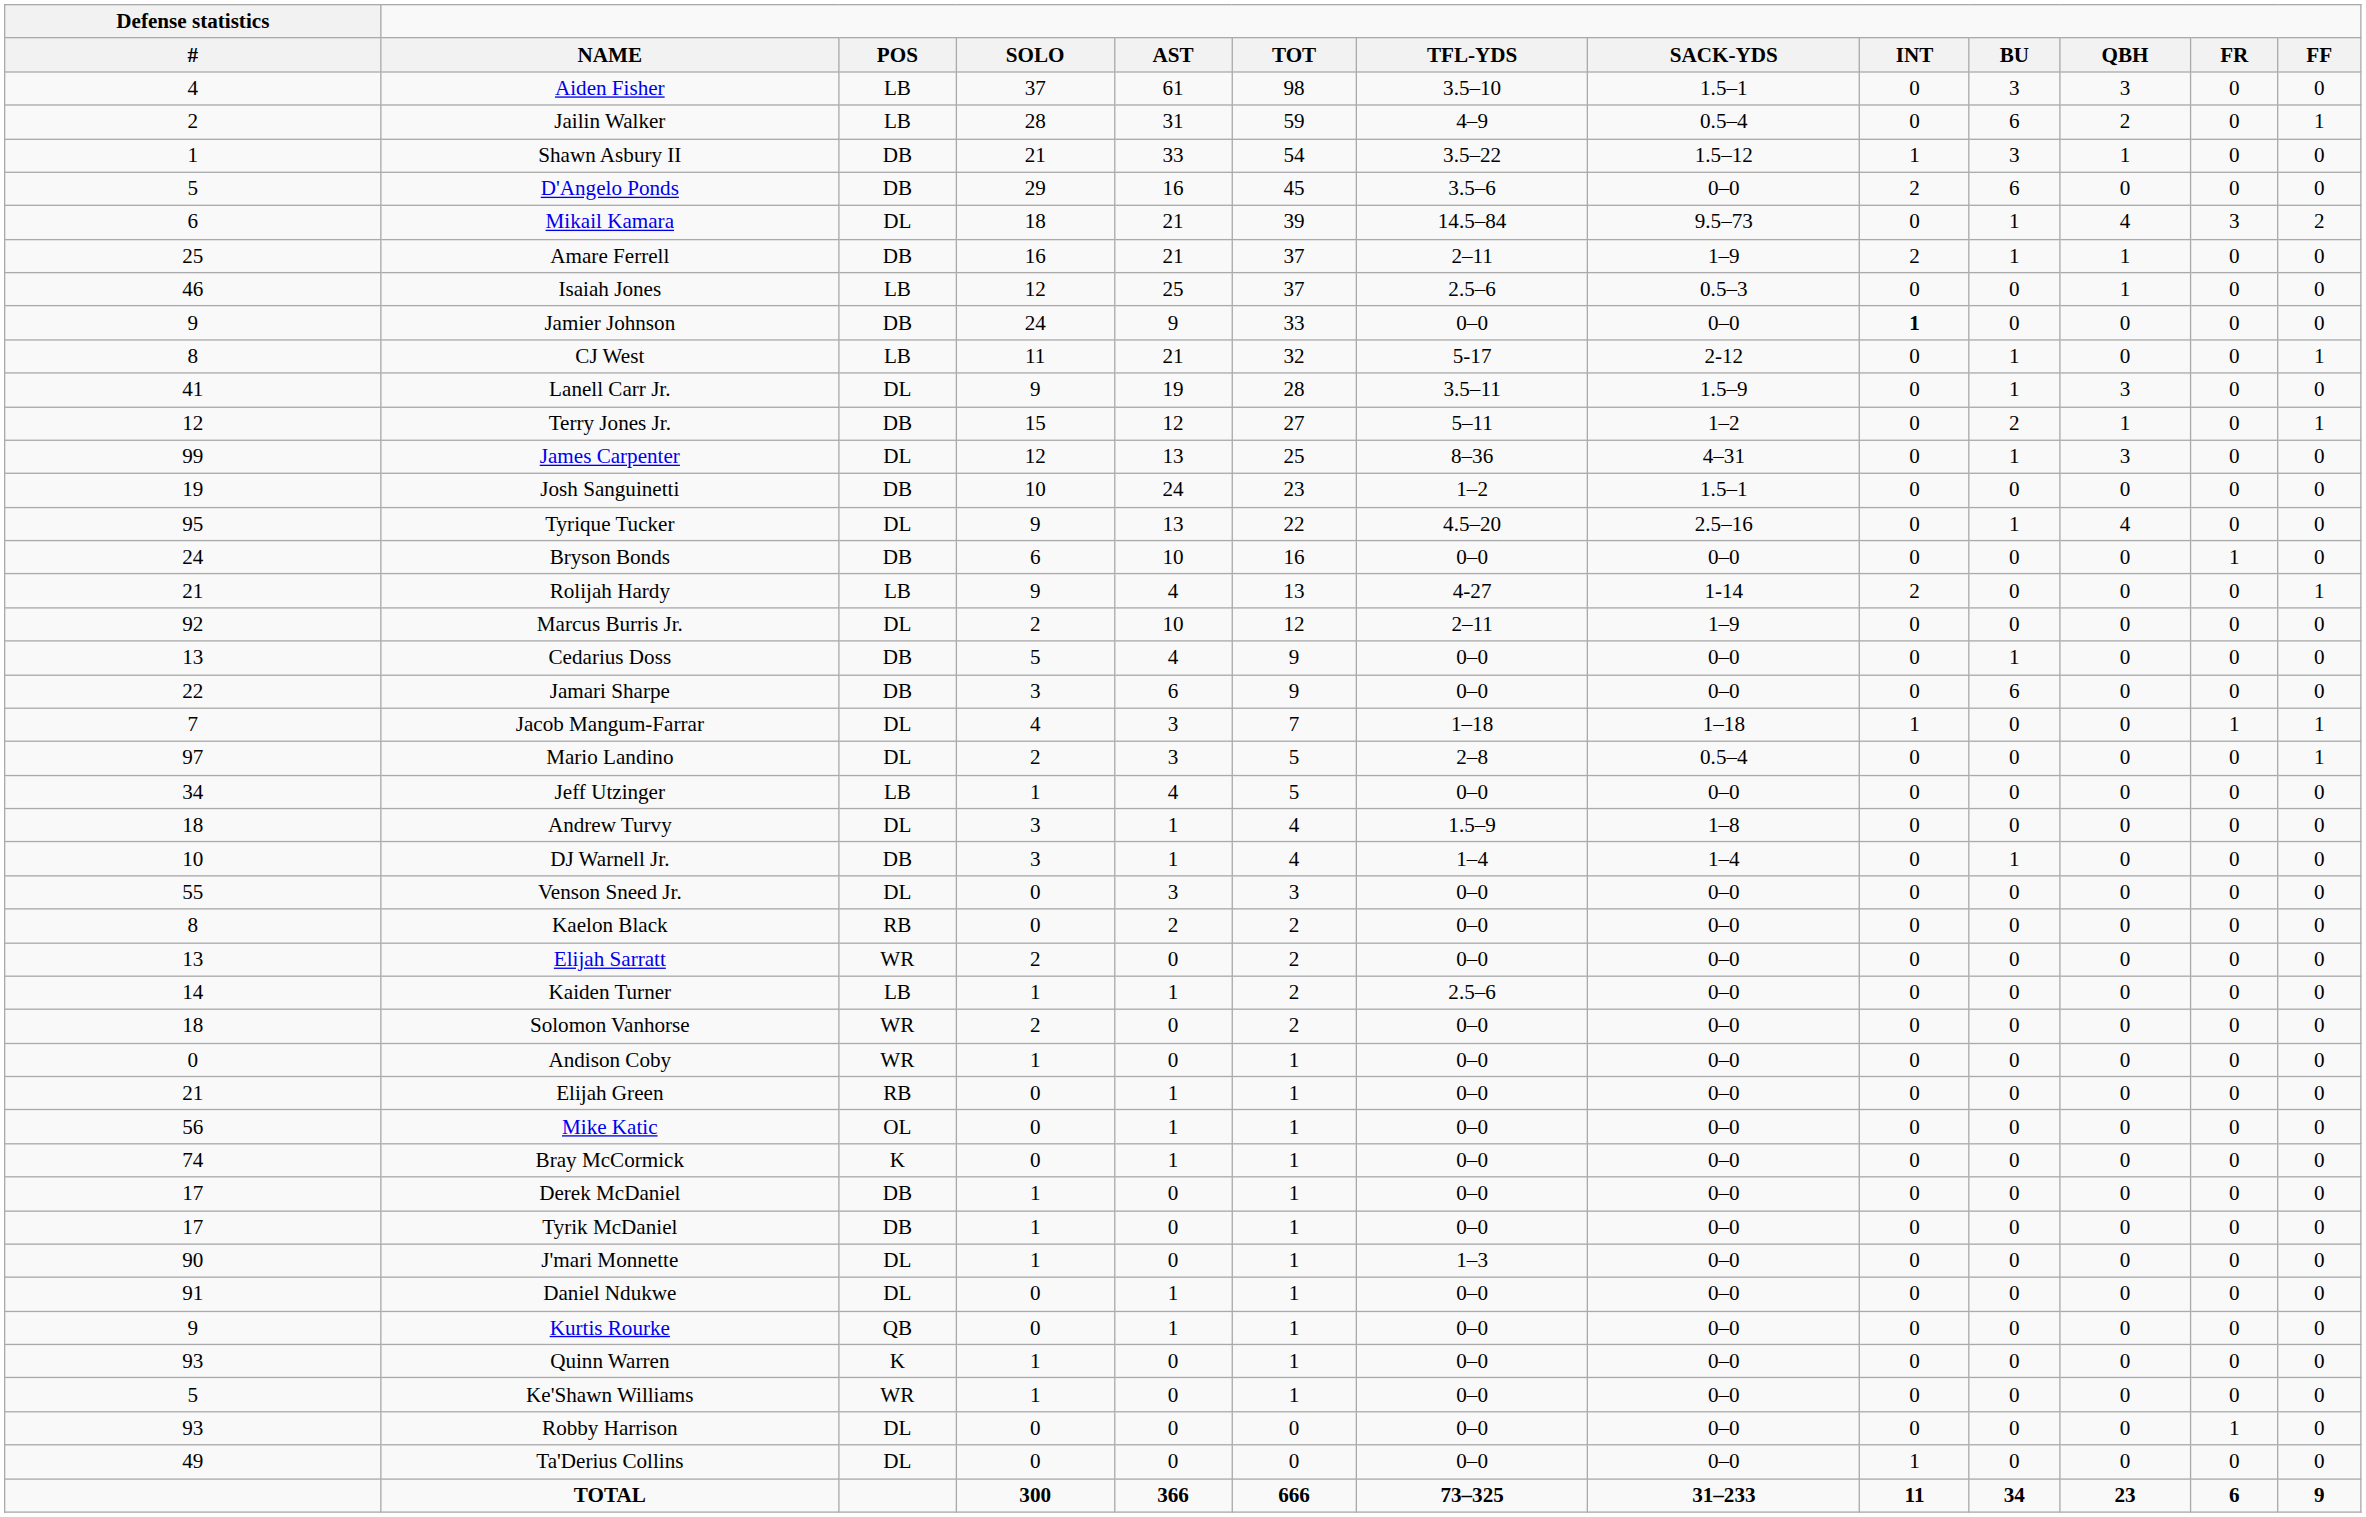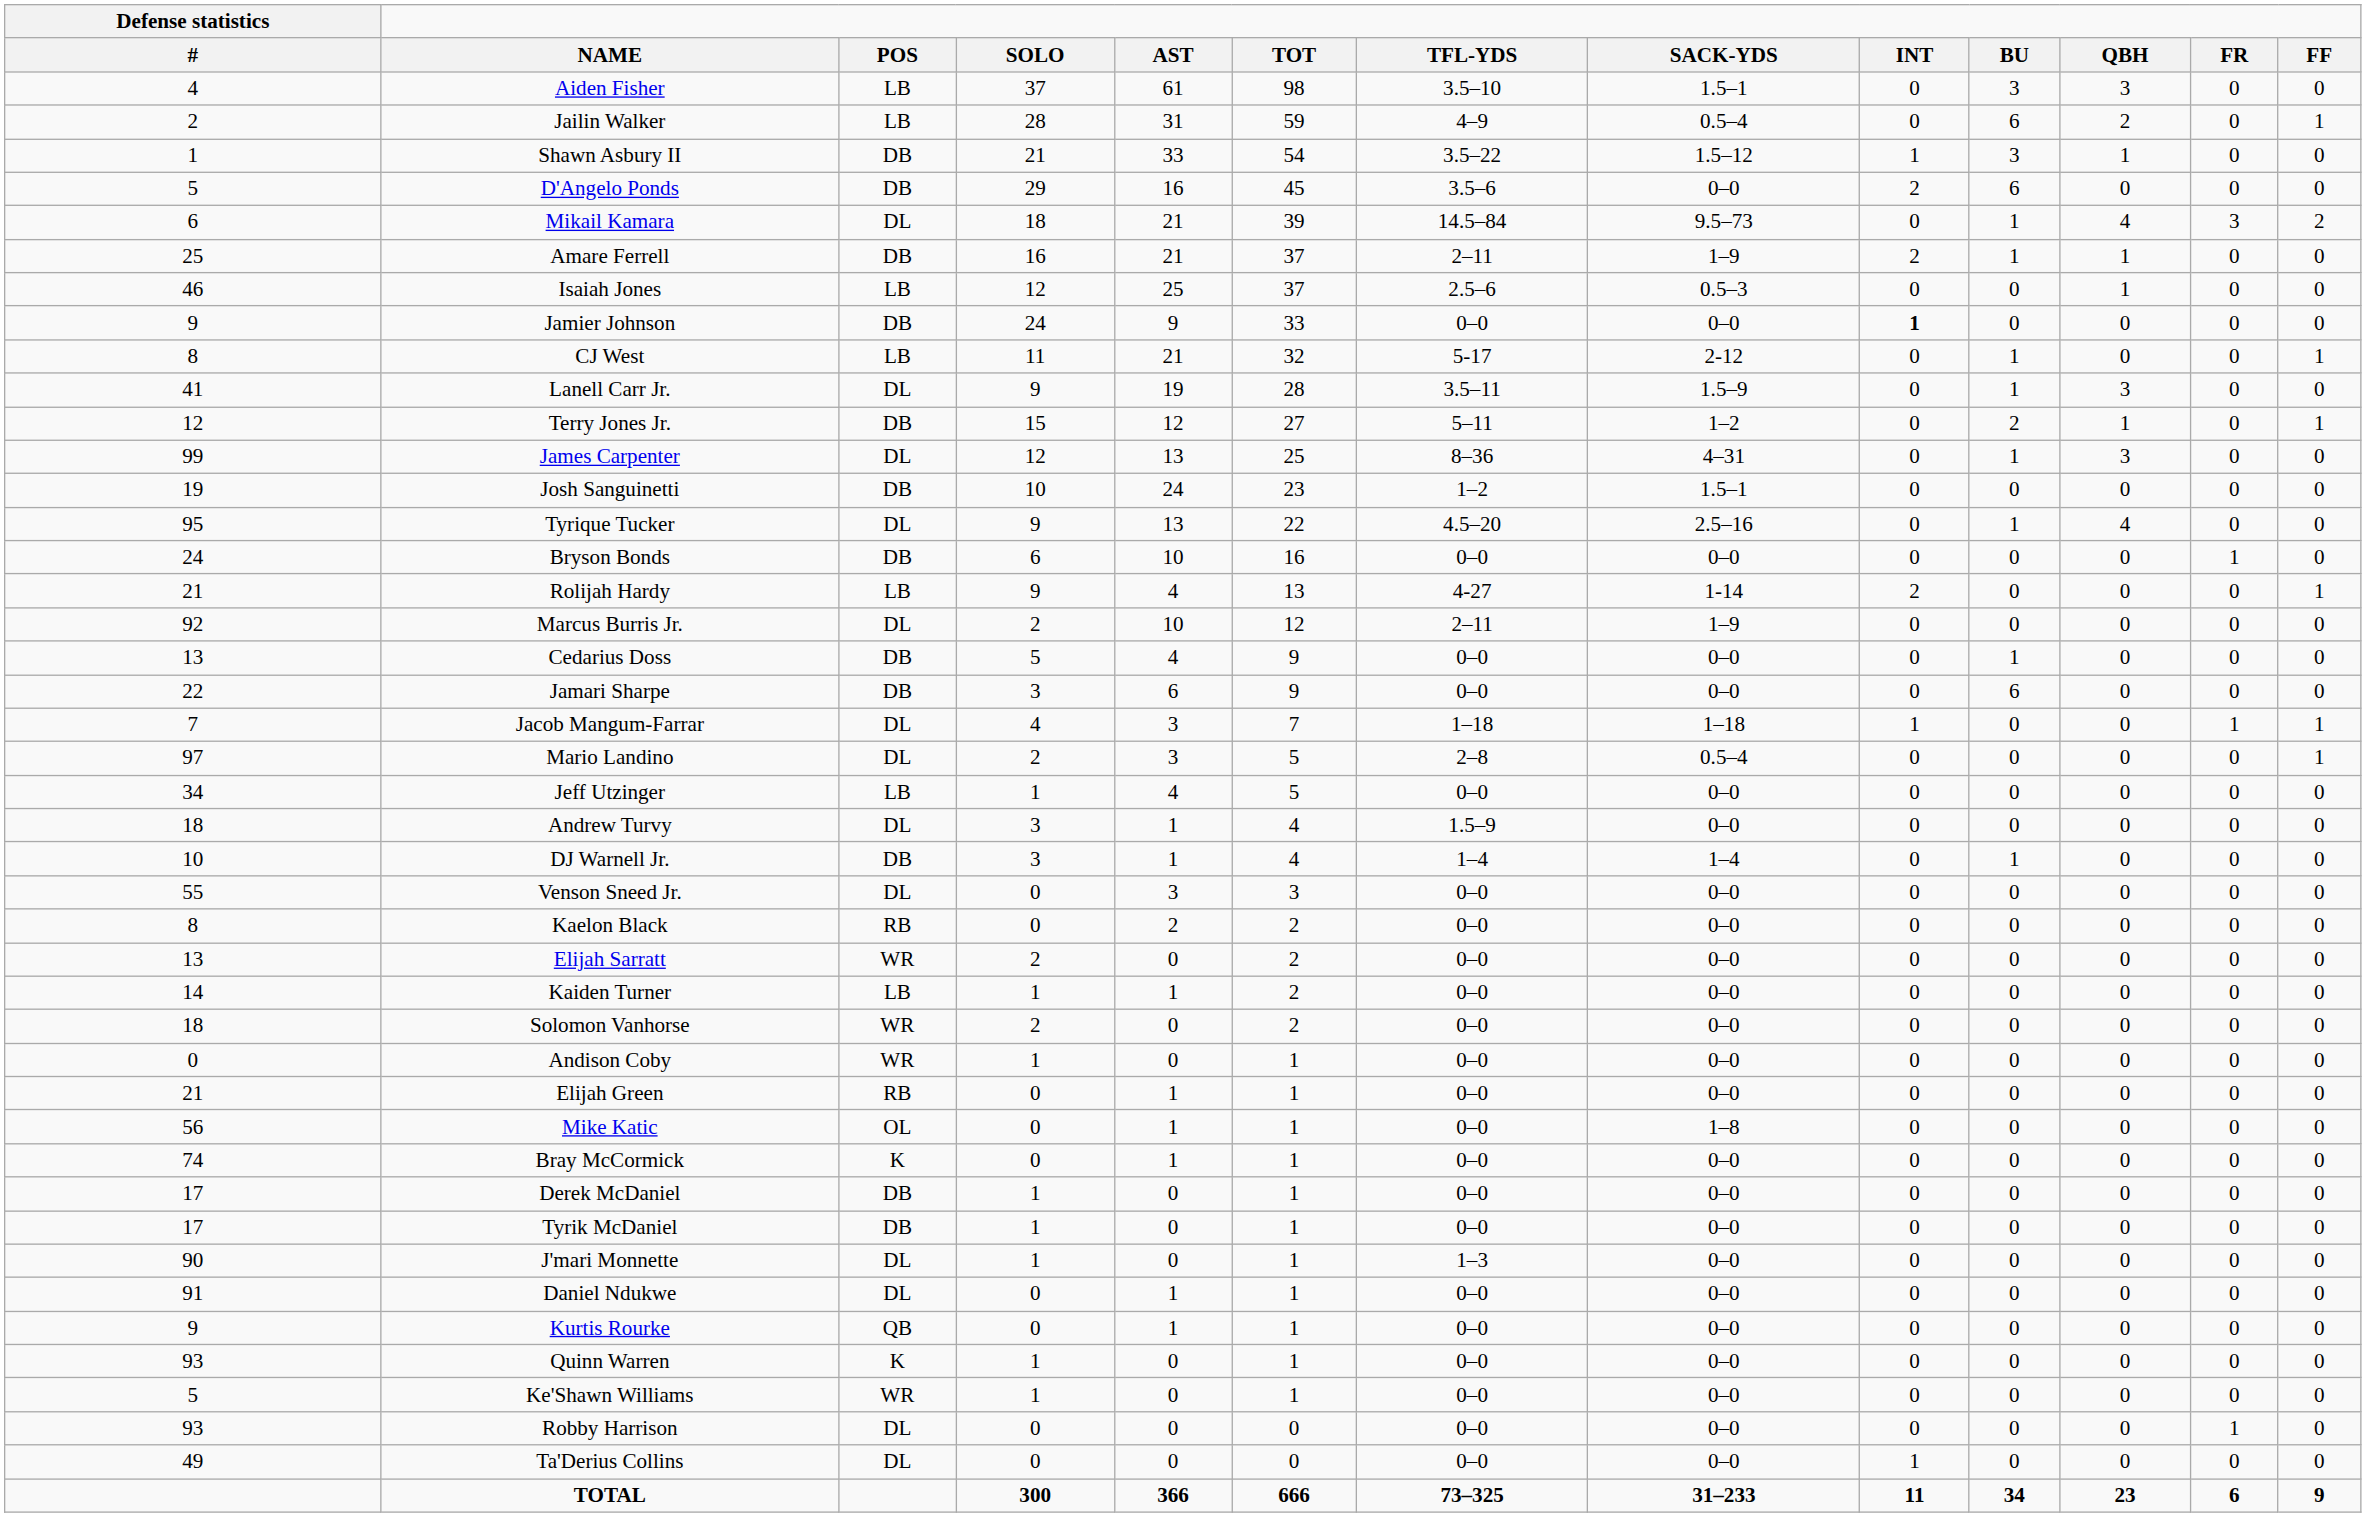(1724, 825) 1–8 -> (1724, 825) 0–0
(1472, 992) 2.5–6 -> (1472, 992) 0–0
(1724, 1126) 0–0 -> (1724, 1126) 1–8
